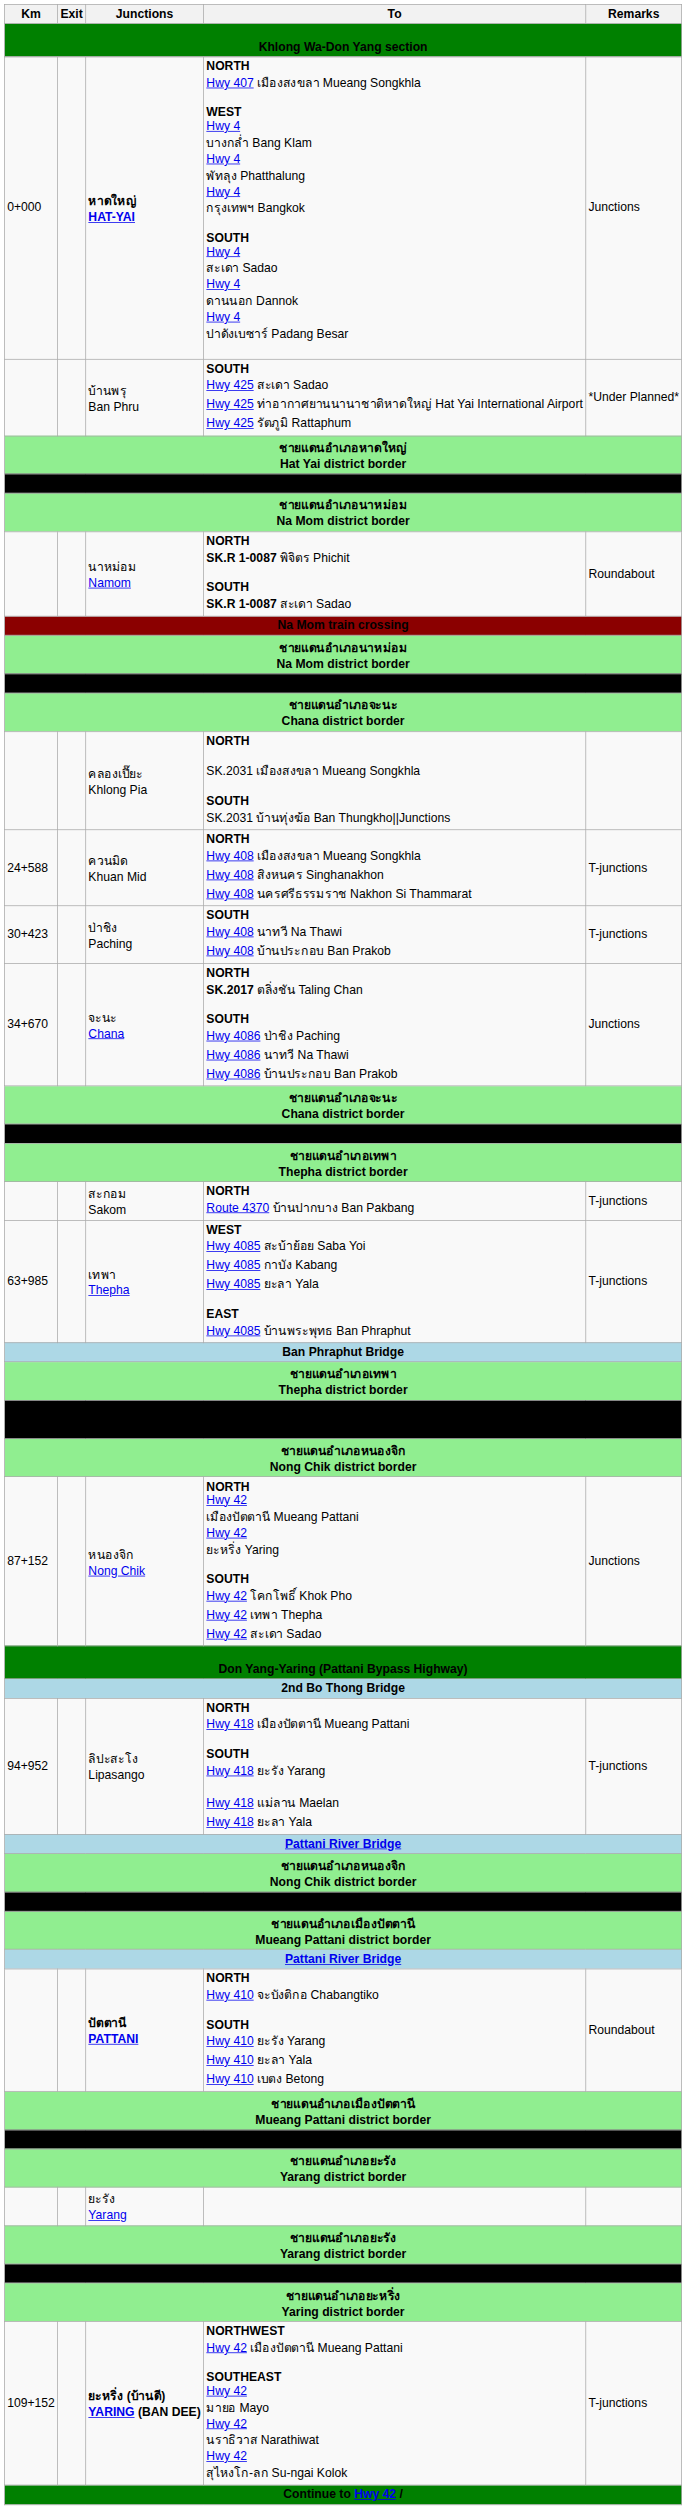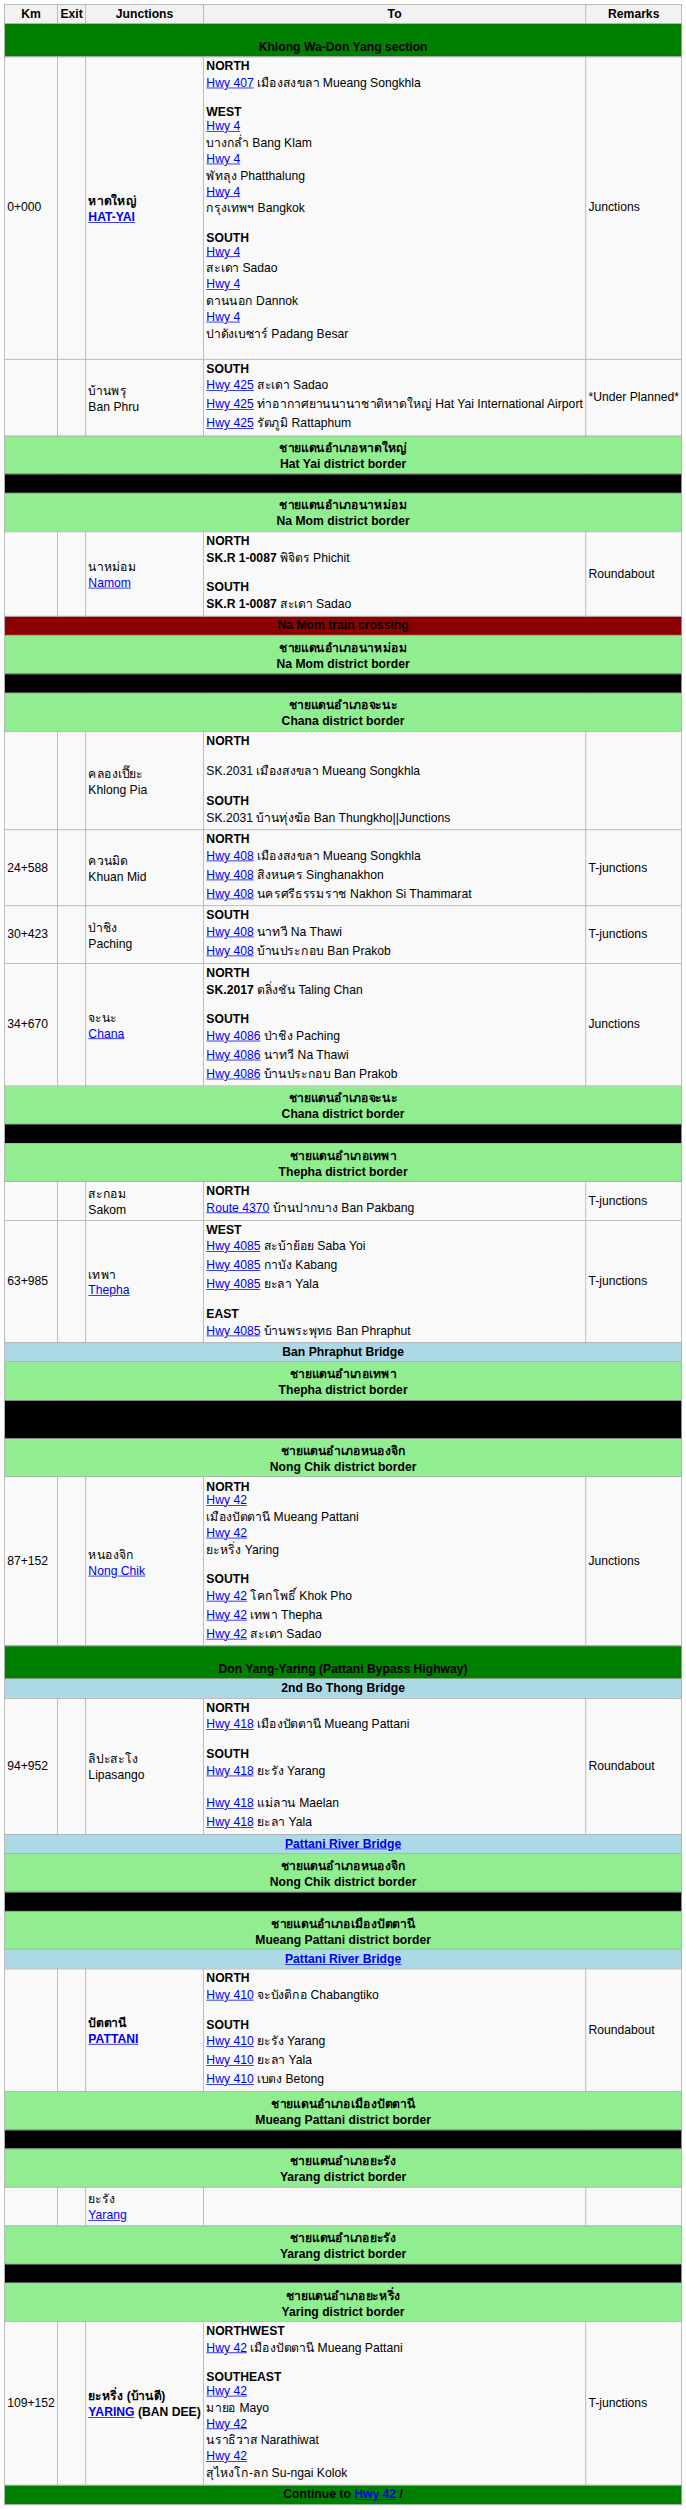(618, 1766) T-junctions -> (622, 1766) Roundabout
